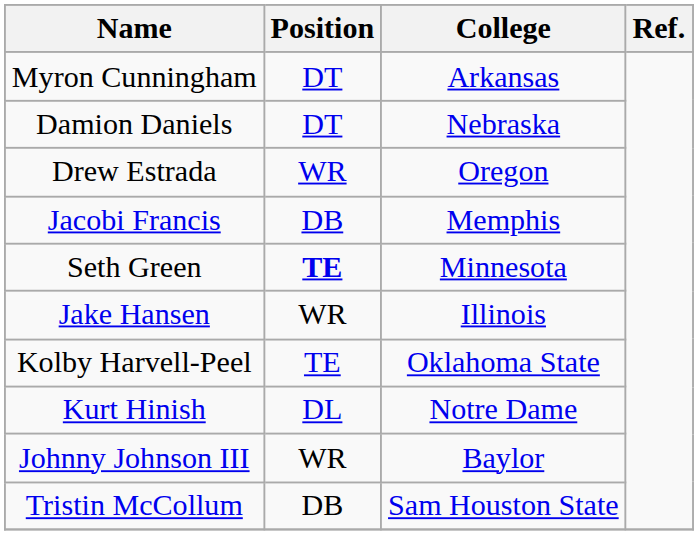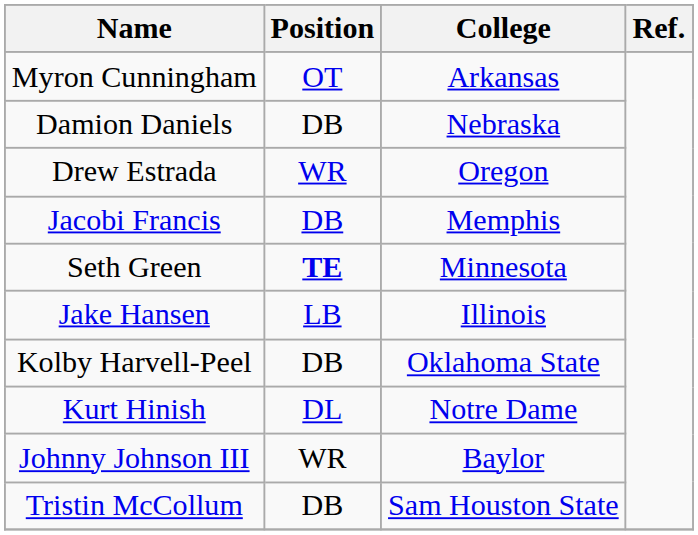(322, 76) DT -> (322, 76) OT
(322, 123) DT -> (322, 123) DB
(322, 314) WR -> (322, 314) LB
(322, 362) TE -> (322, 362) DB
